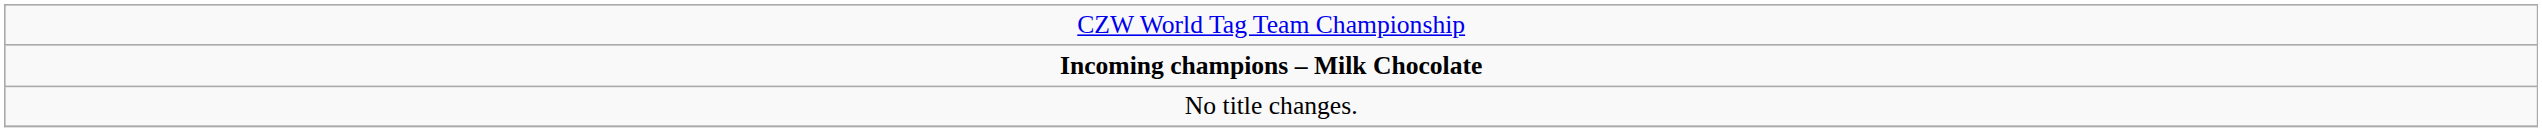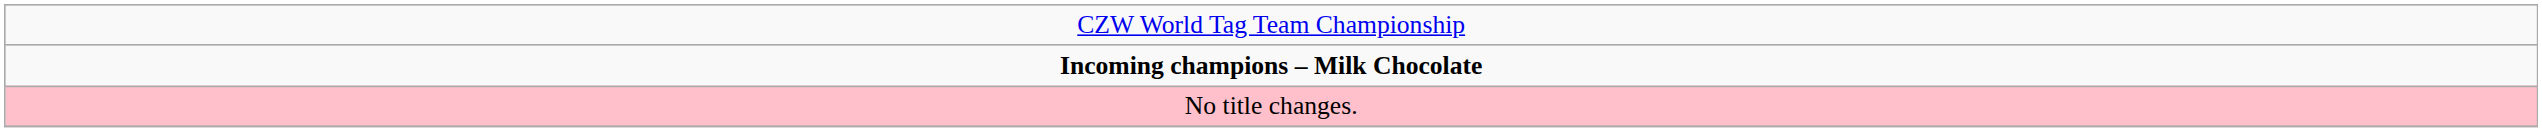(1271, 106) no background -> (1271, 106) pink background
